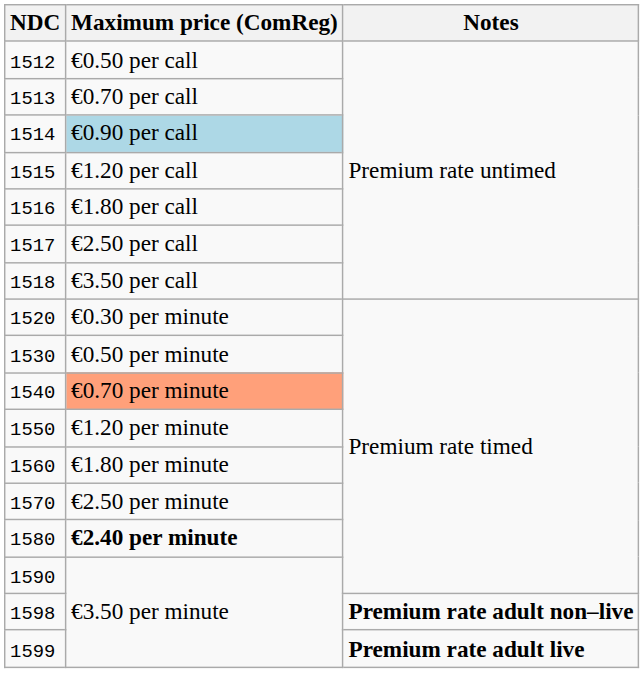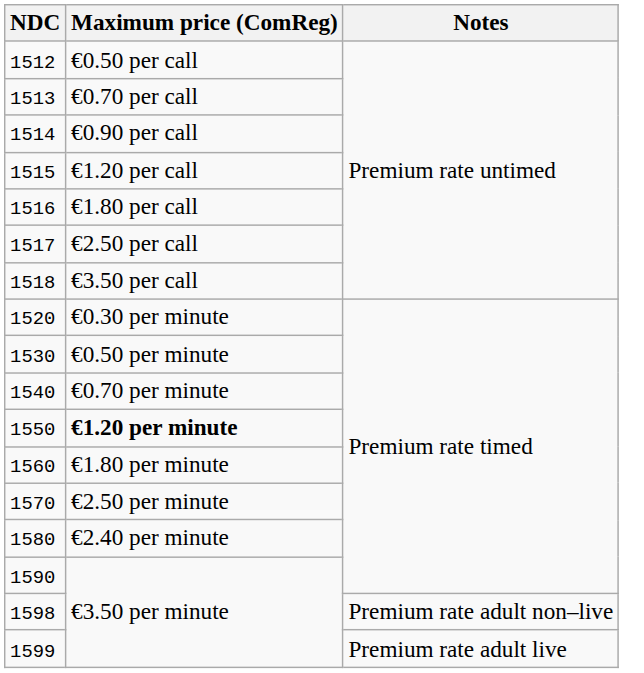(135, 133) lightblue background -> (135, 133) no background
(150, 390) lightsalmon background -> (150, 390) no background
(150, 427) normal -> (154, 427) bold
(154, 538) bold -> (150, 538) normal
(491, 611) bold -> (481, 611) normal
(466, 648) bold -> (458, 648) normal
